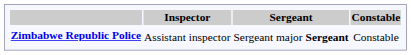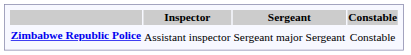(327, 37) bold -> (325, 37) normal
